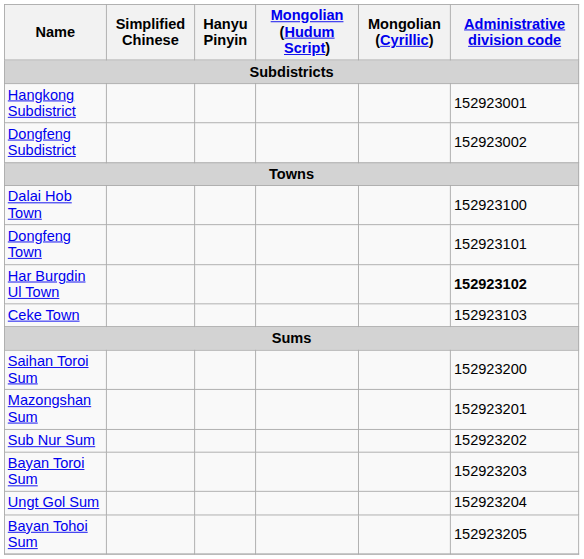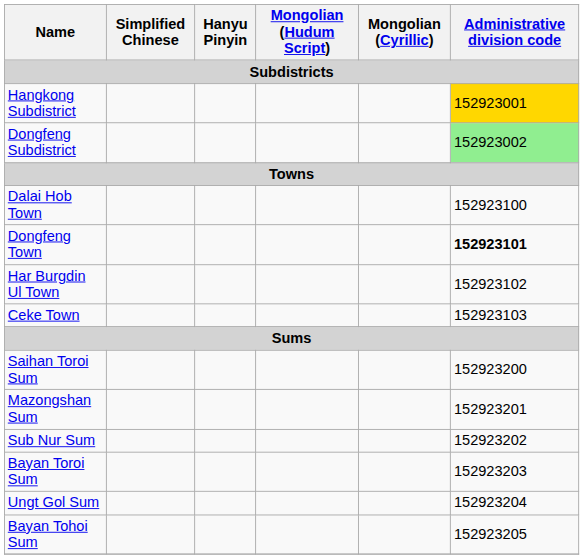(490, 103) no background -> (490, 103) gold background
(490, 142) no background -> (490, 142) lightgreen background
(490, 244) normal -> (490, 244) bold
(490, 284) bold -> (490, 284) normal
